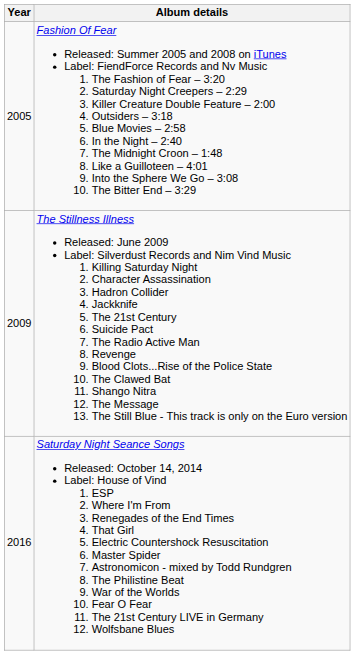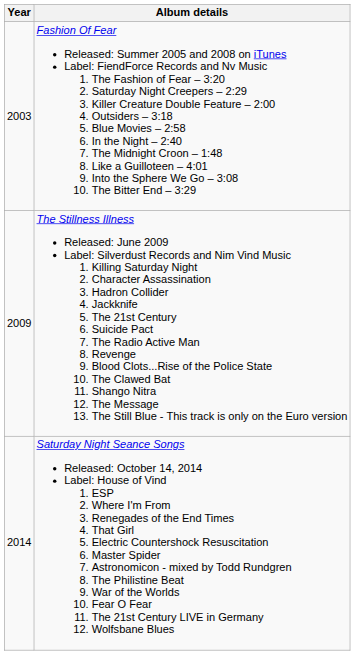(19, 116) 2005 -> (19, 116) 2003
(19, 543) 2016 -> (19, 543) 2014
